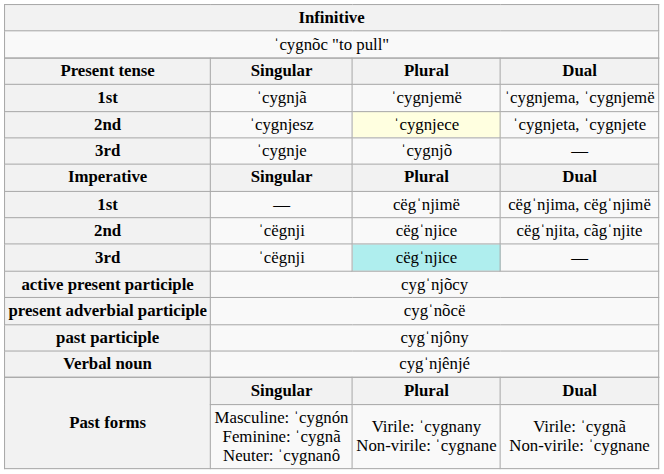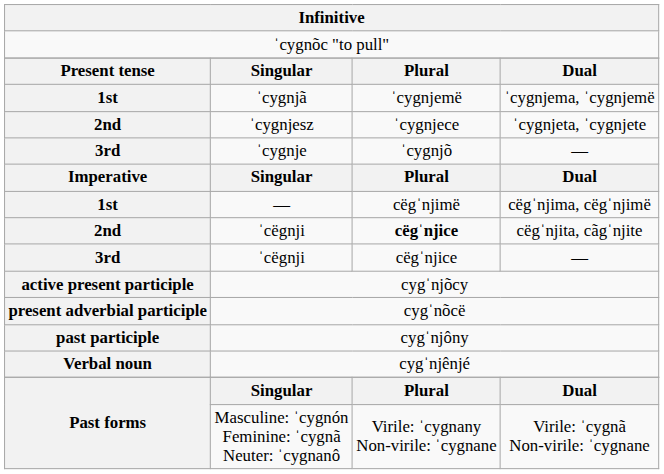(426, 124) lightyellow background -> (426, 124) no background
(426, 230) normal -> (426, 230) bold
(426, 257) paleturquoise background -> (426, 257) no background
